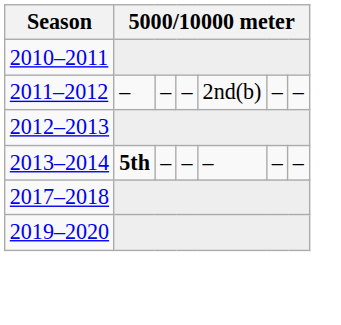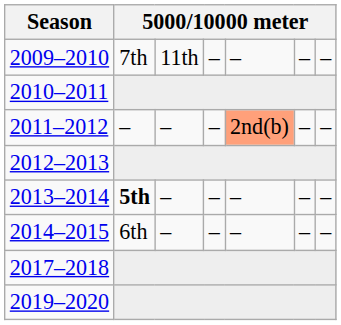+ row: (59, 57)
(232, 92) no background -> (259, 127) lightsalmon background
+ row: (59, 232)
